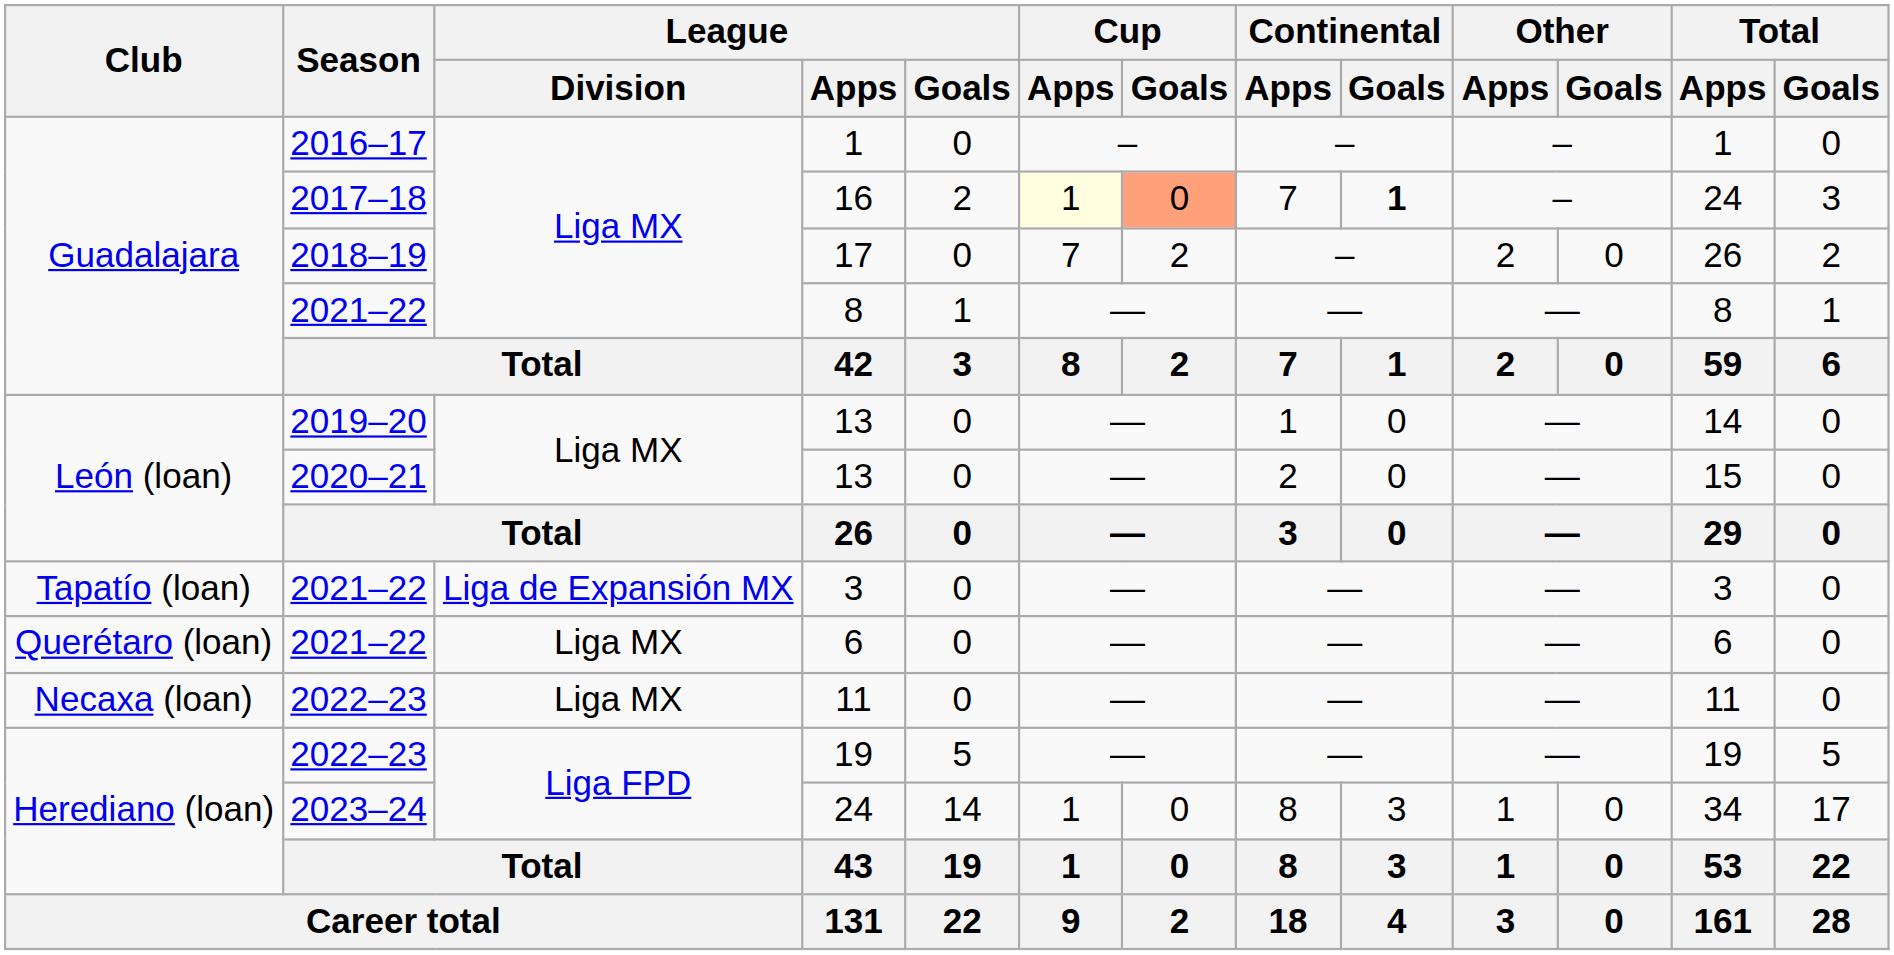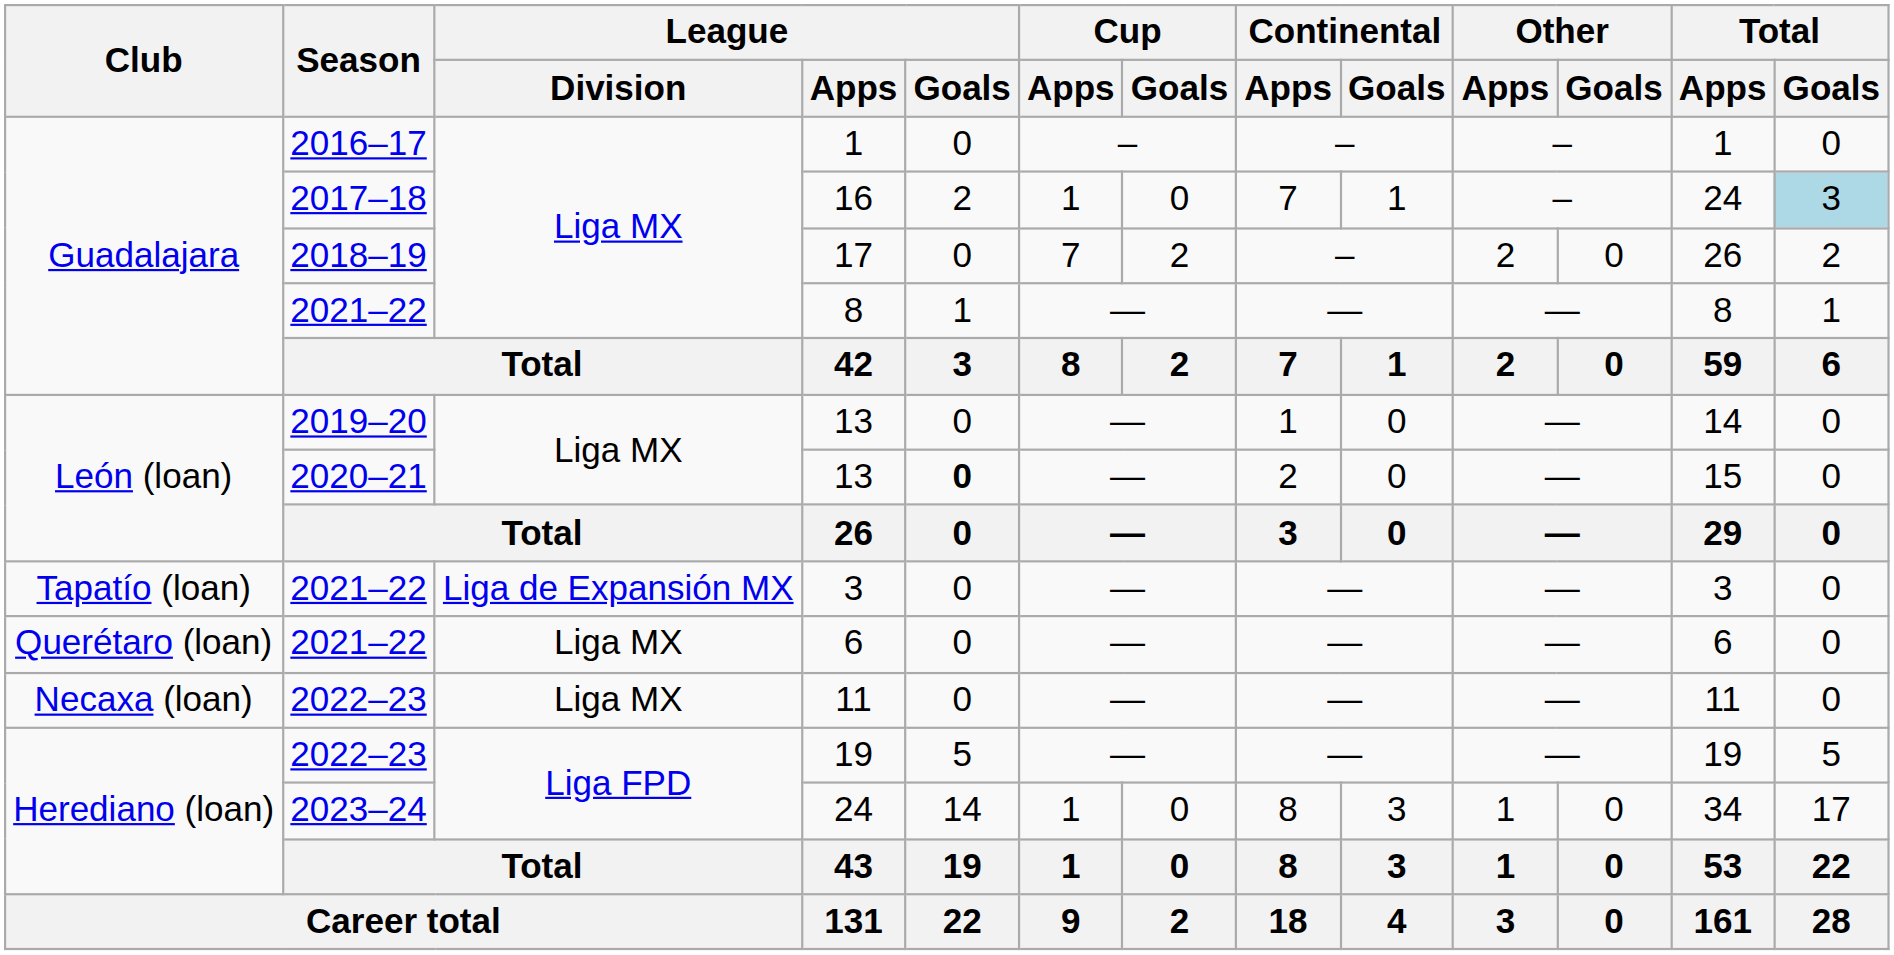(1071, 198) lightyellow background -> (1071, 198) no background
(1179, 198) lightsalmon background -> (1179, 198) no background
(1397, 198) bold -> (1397, 198) normal
(1831, 198) no background -> (1831, 198) lightblue background
(962, 476) normal -> (962, 476) bold
